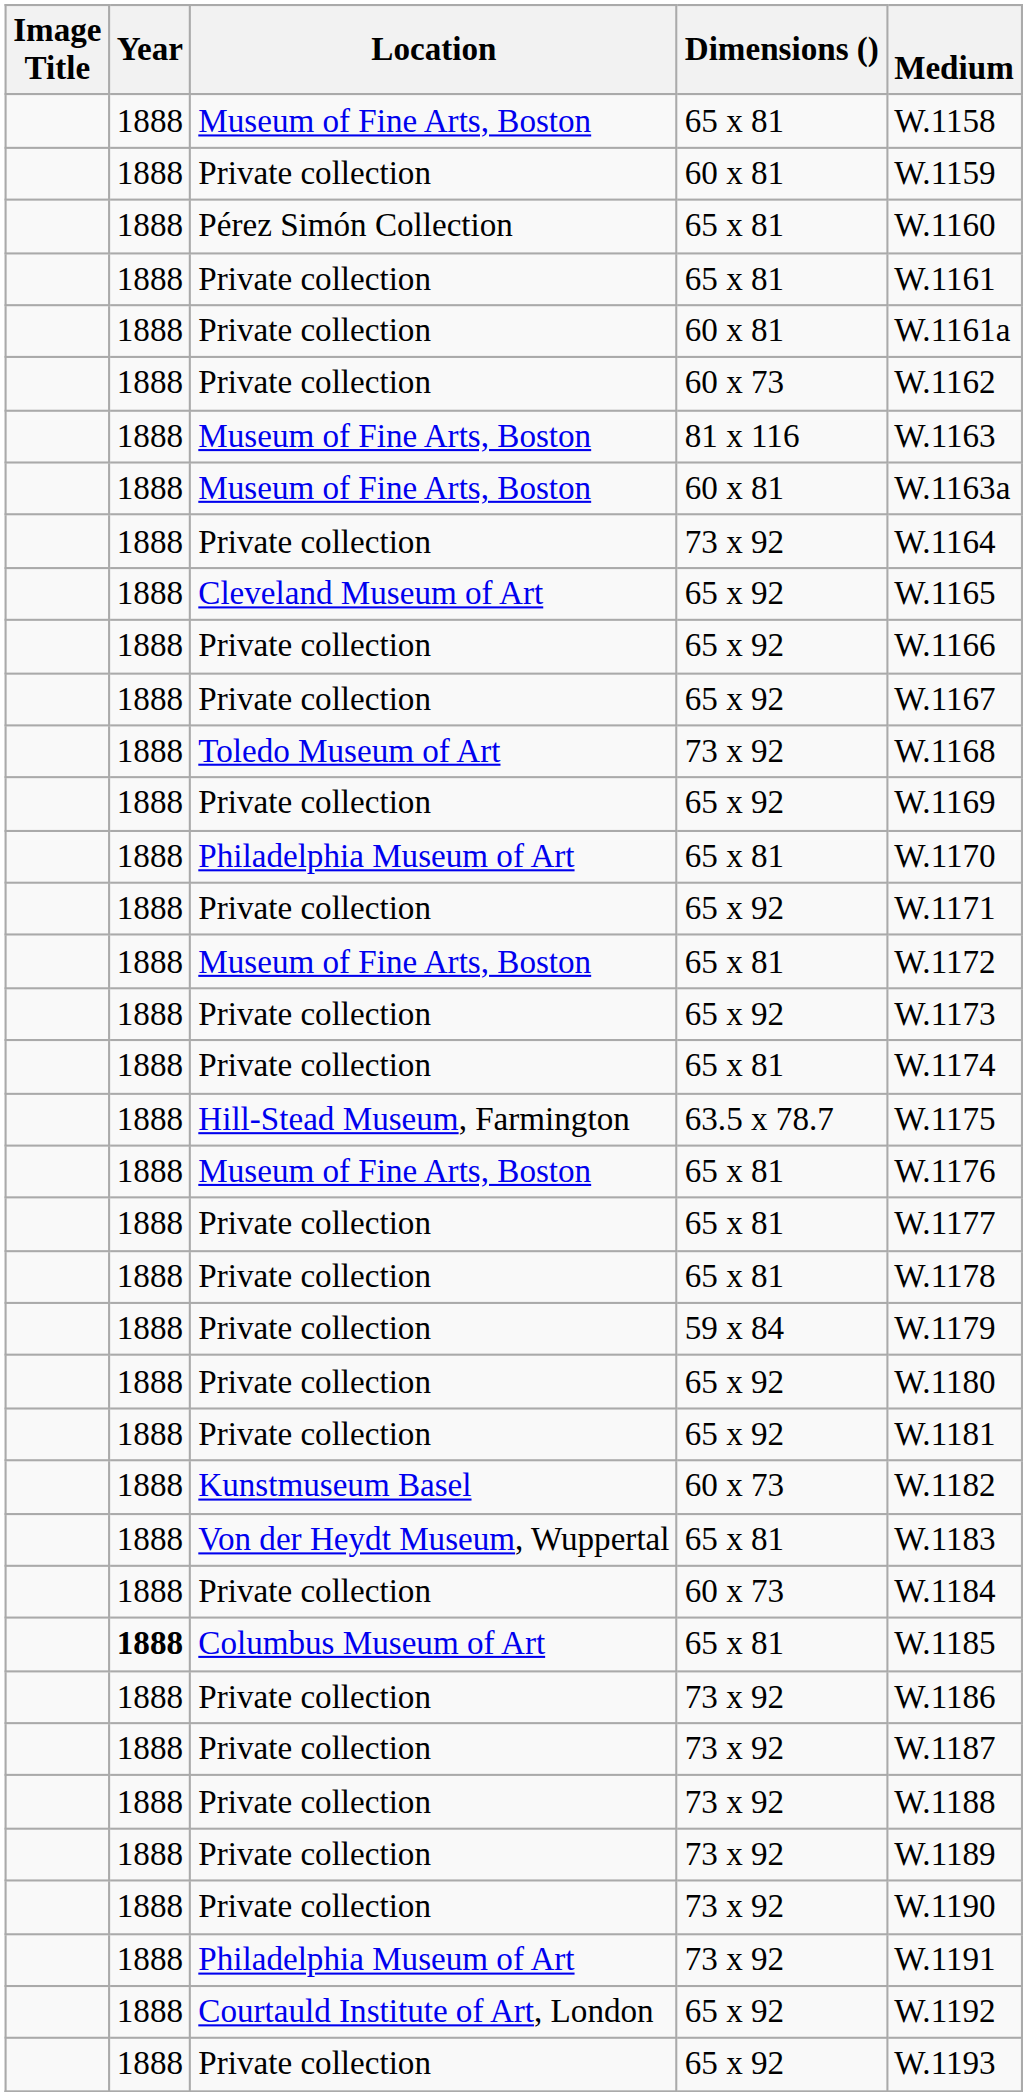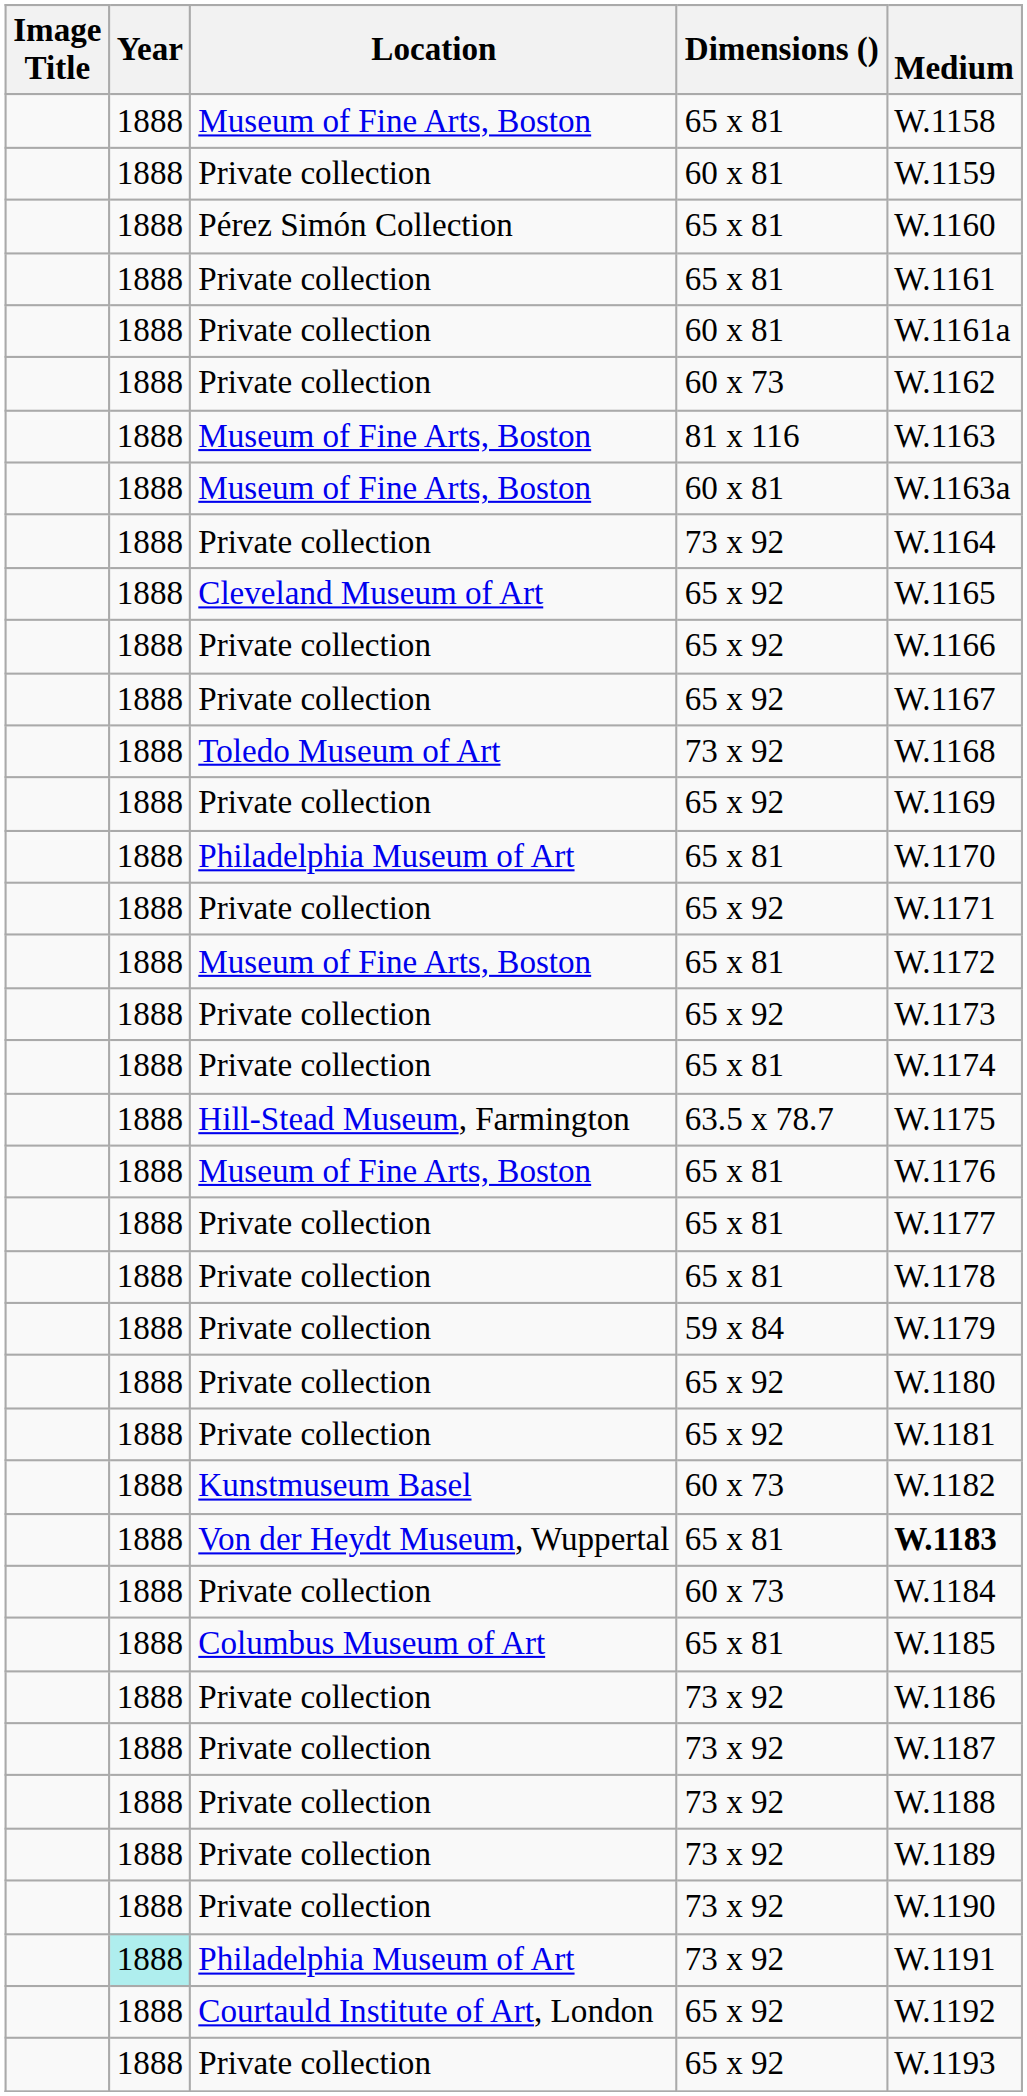(945, 1538) normal -> (946, 1538) bold
(150, 1643) bold -> (150, 1643) normal
(150, 1958) no background -> (150, 1958) paleturquoise background
